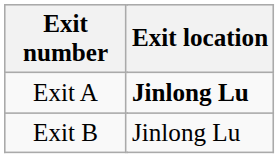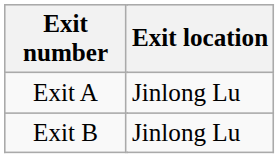(190, 92) bold -> (186, 92) normal
